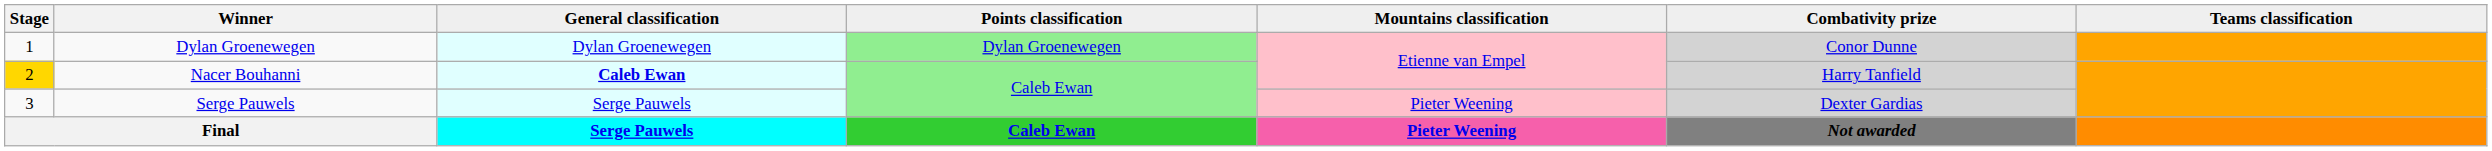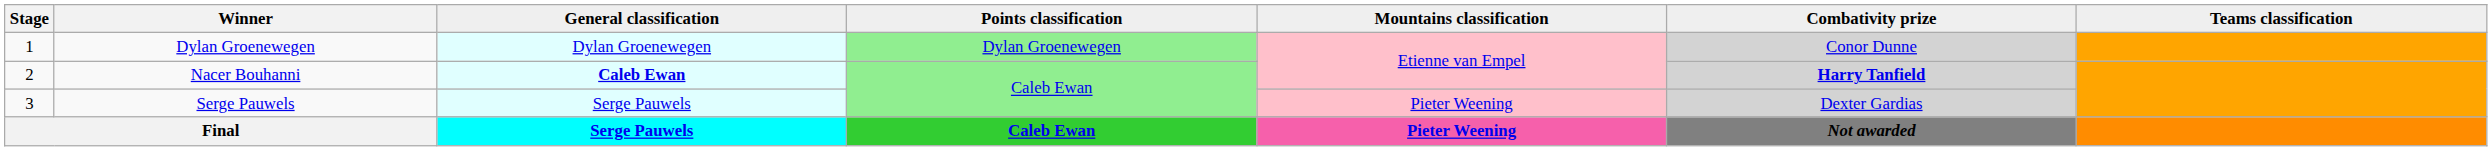(29, 75) gold background -> (29, 75) no background
(1871, 75) normal -> (1871, 75) bold
